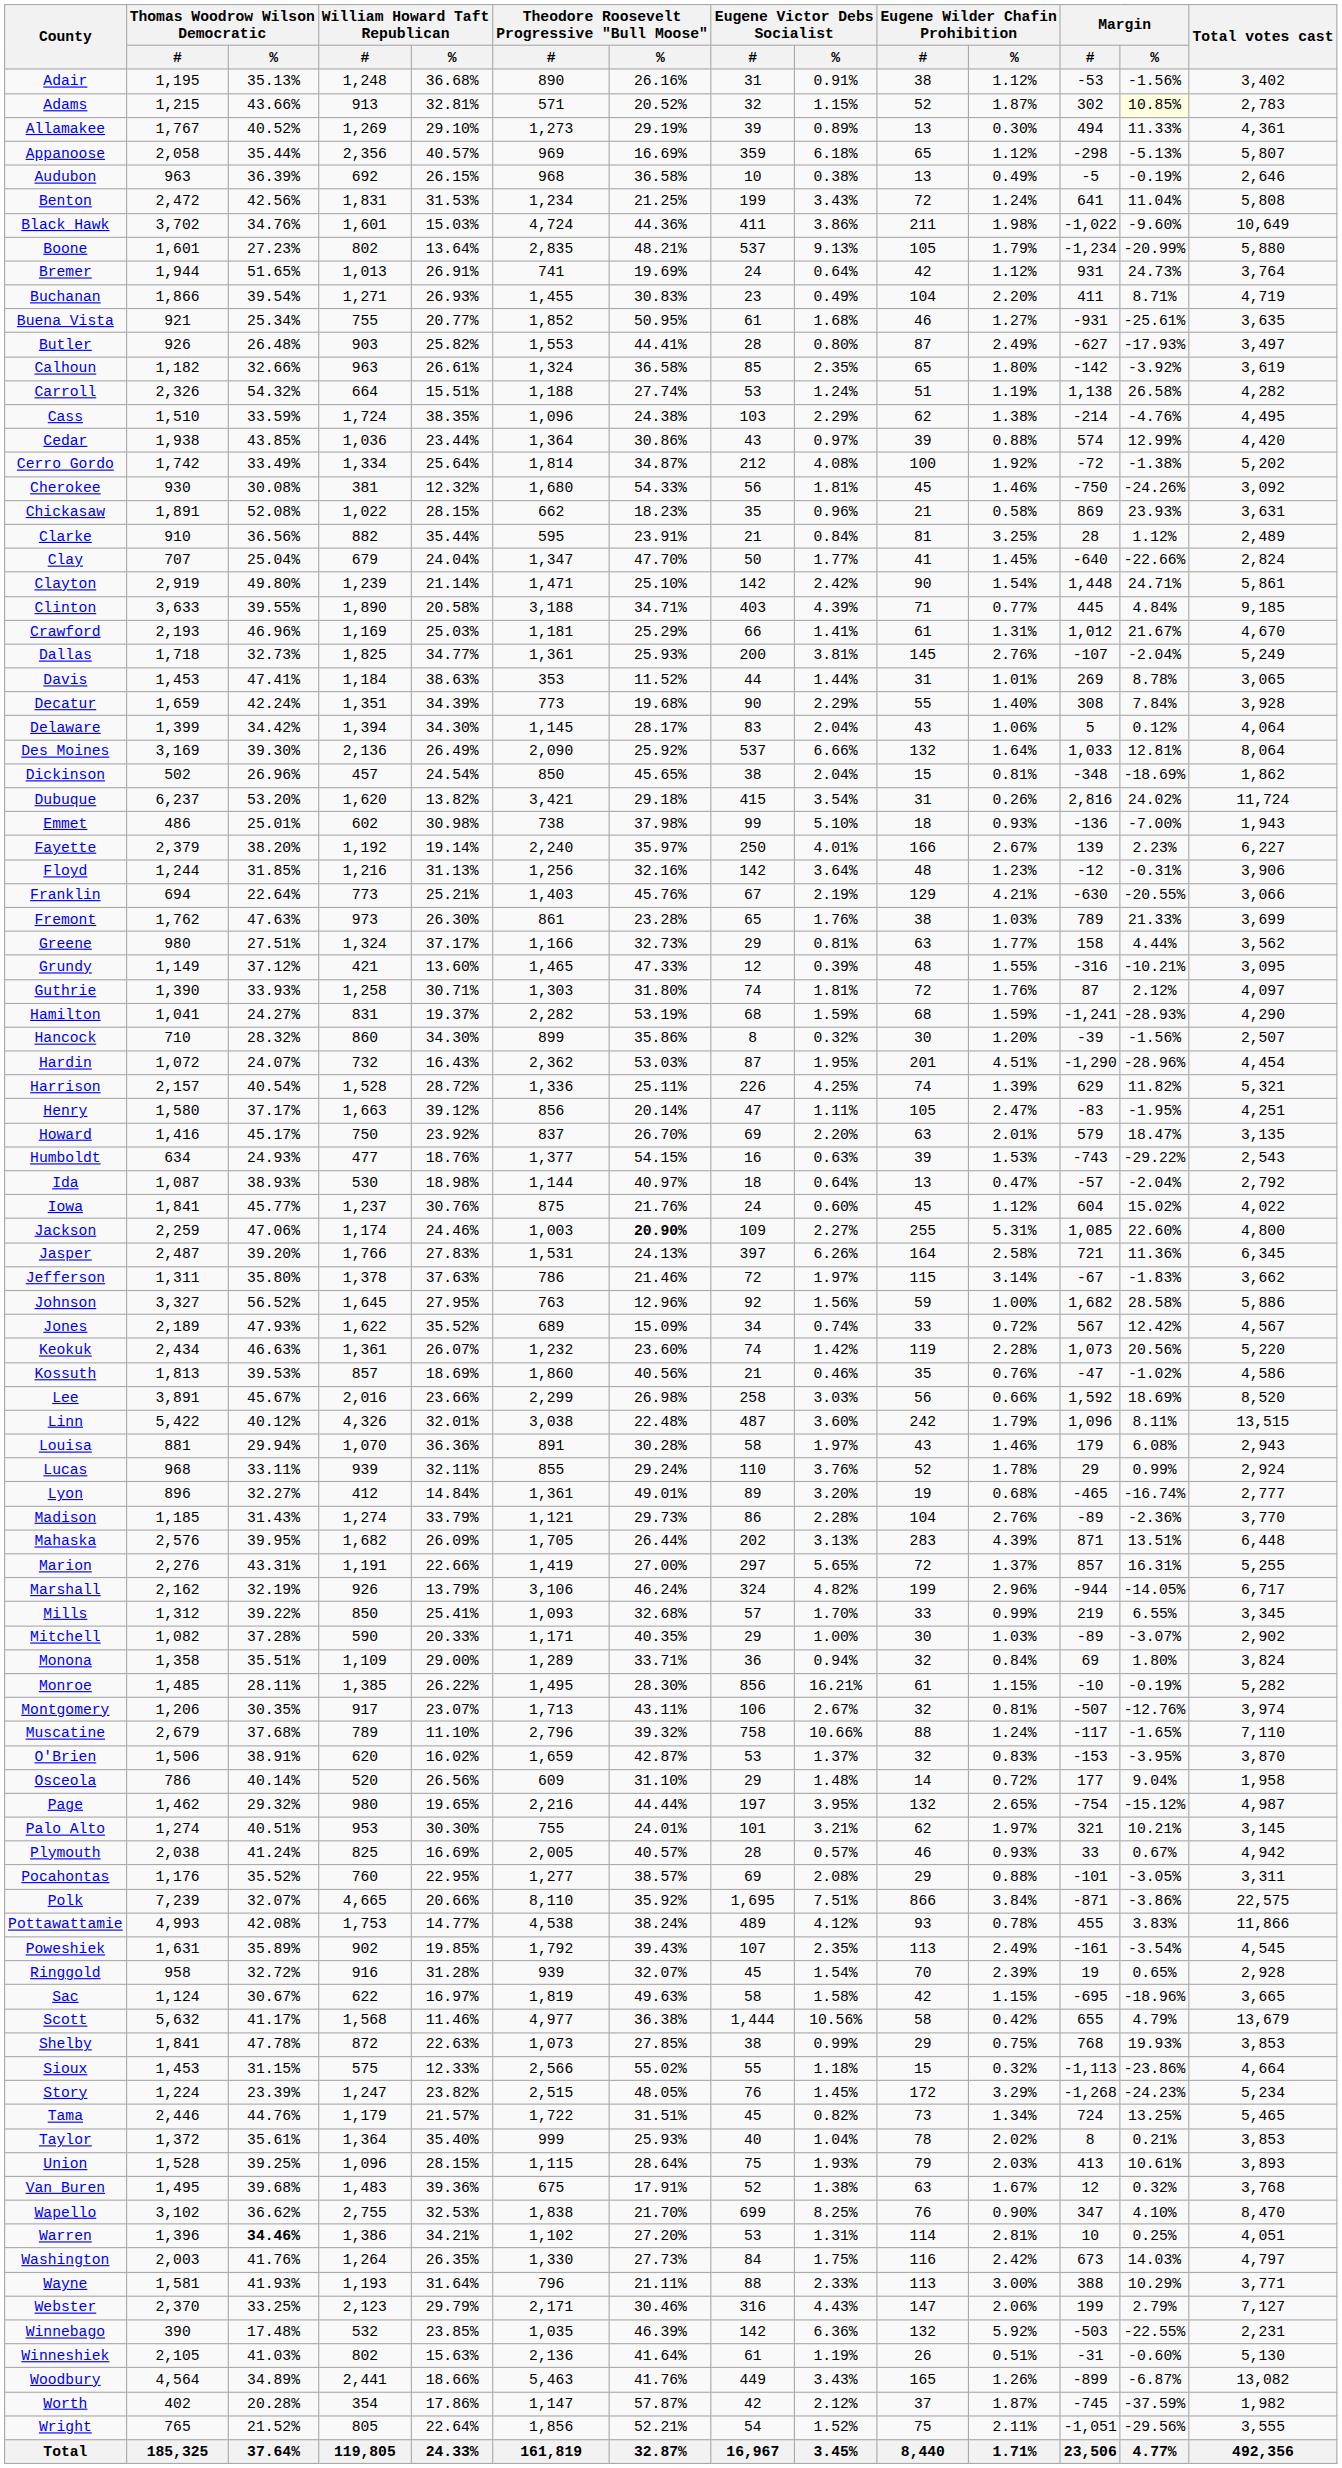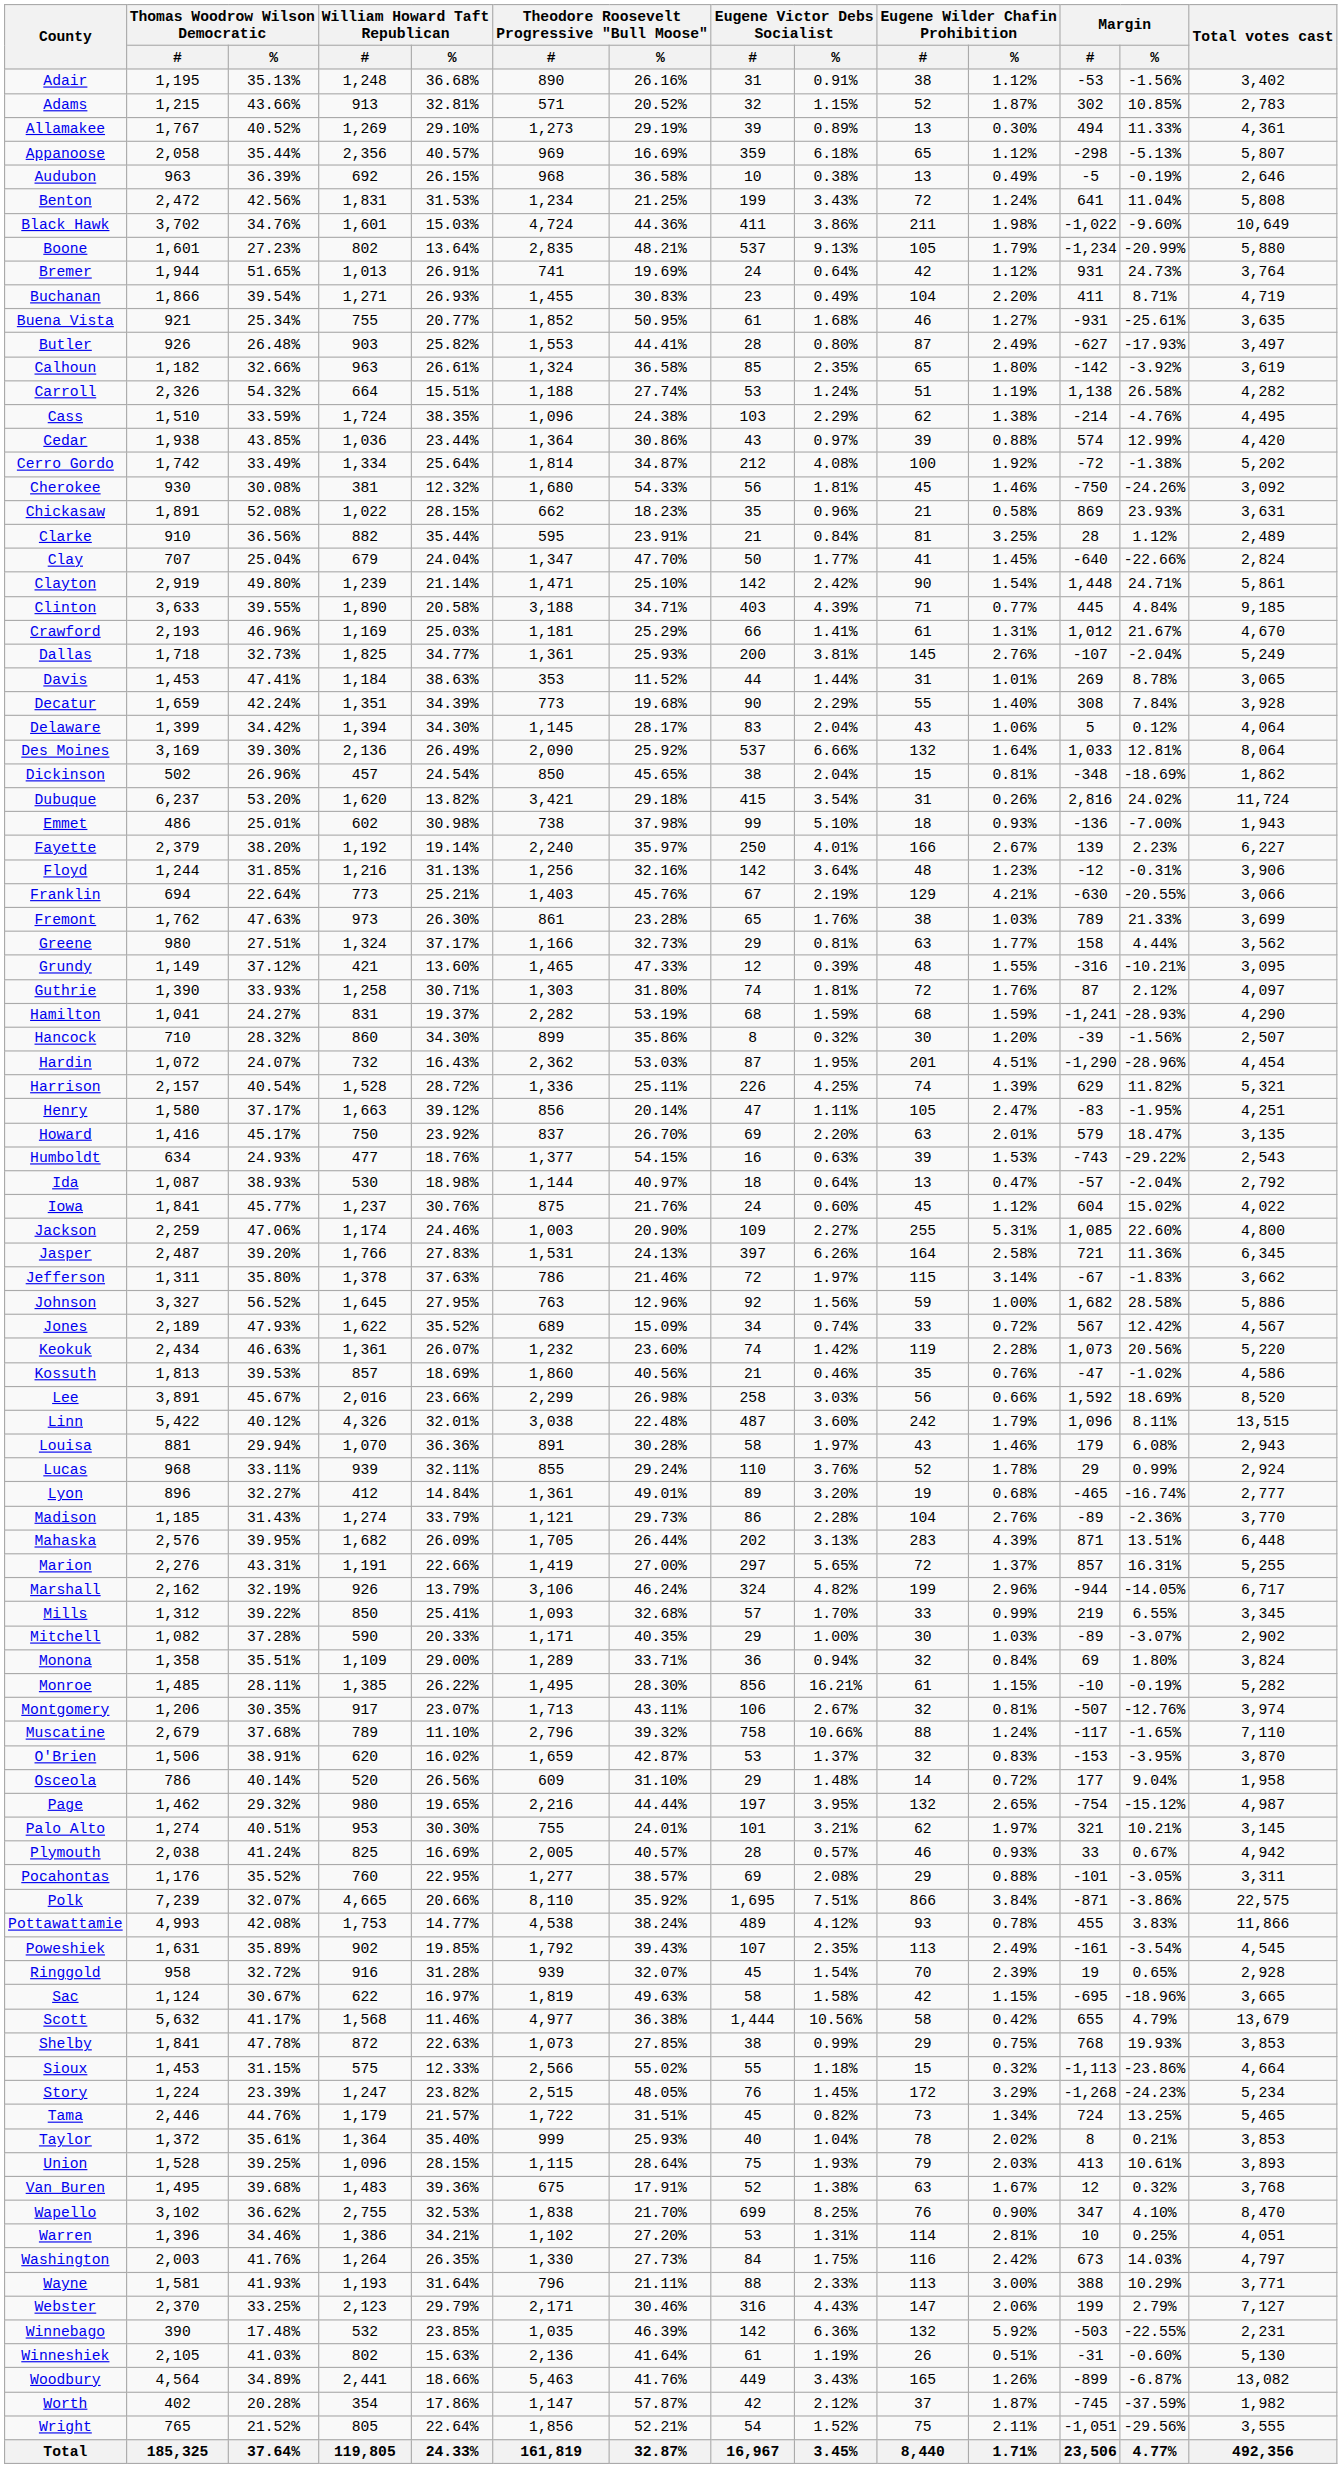(1155, 105) lightyellow background -> (1155, 105) no background
(660, 1231) bold -> (660, 1231) normal
(274, 2236) bold -> (274, 2236) normal
